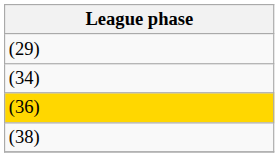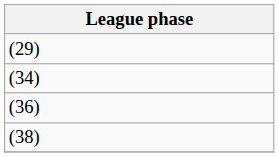(24, 107) gold background -> (24, 107) no background
